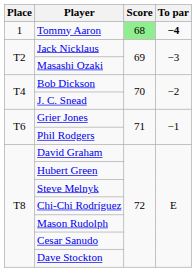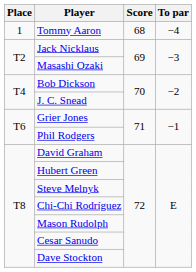(140, 30) lightgreen background -> (140, 30) no background
(173, 30) bold -> (173, 30) normal
